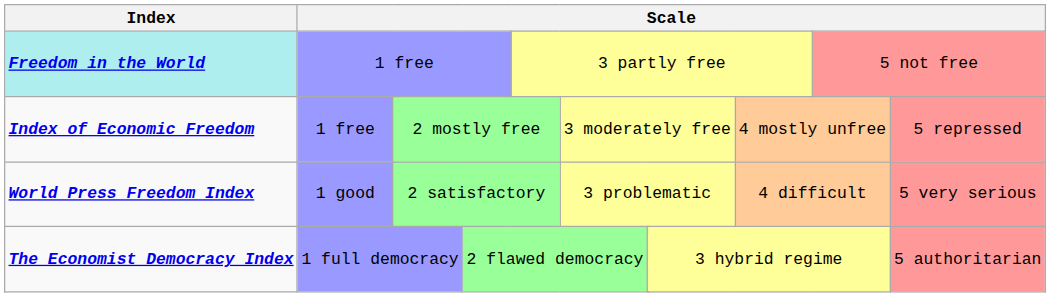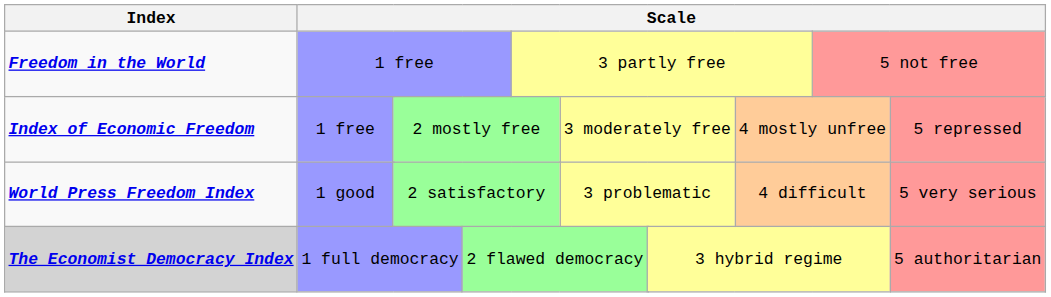(107, 64) paleturquoise background -> (107, 64) no background
(151, 259) no background -> (151, 259) lightgrey background
